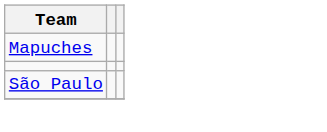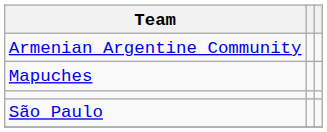+ row: (155, 48)
